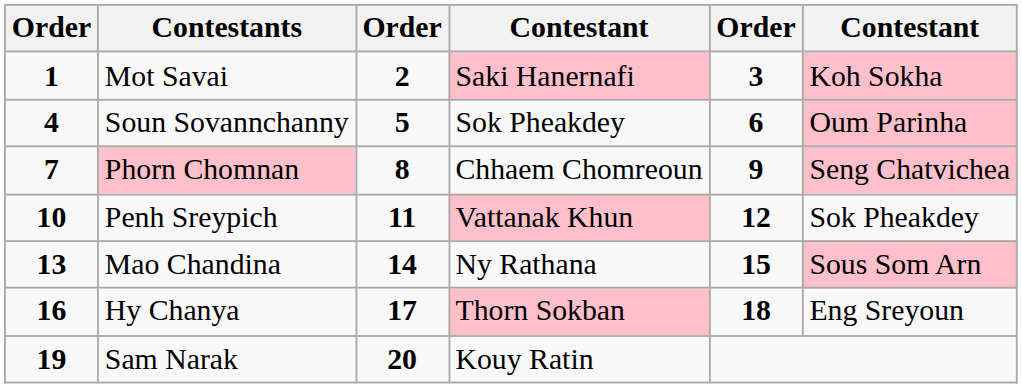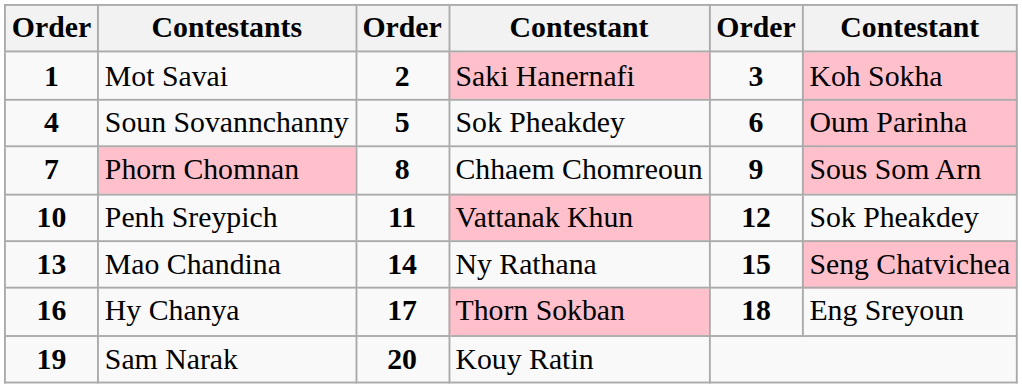(910, 169) Seng Chatvichea -> (895, 169) Sous Som Arn
(895, 264) Sous Som Arn -> (910, 264) Seng Chatvichea
